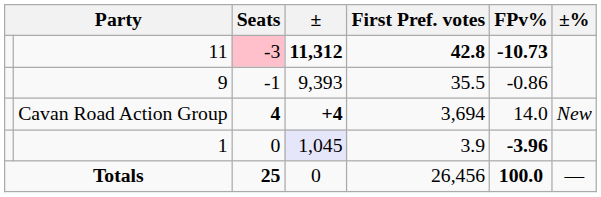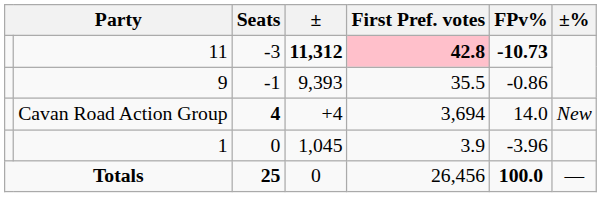(272, 51) pink background -> (272, 51) no background
(468, 51) no background -> (468, 51) pink background
(332, 113) bold -> (332, 113) normal
(320, 144) lavender background -> (320, 144) no background
(527, 144) bold -> (527, 144) normal
